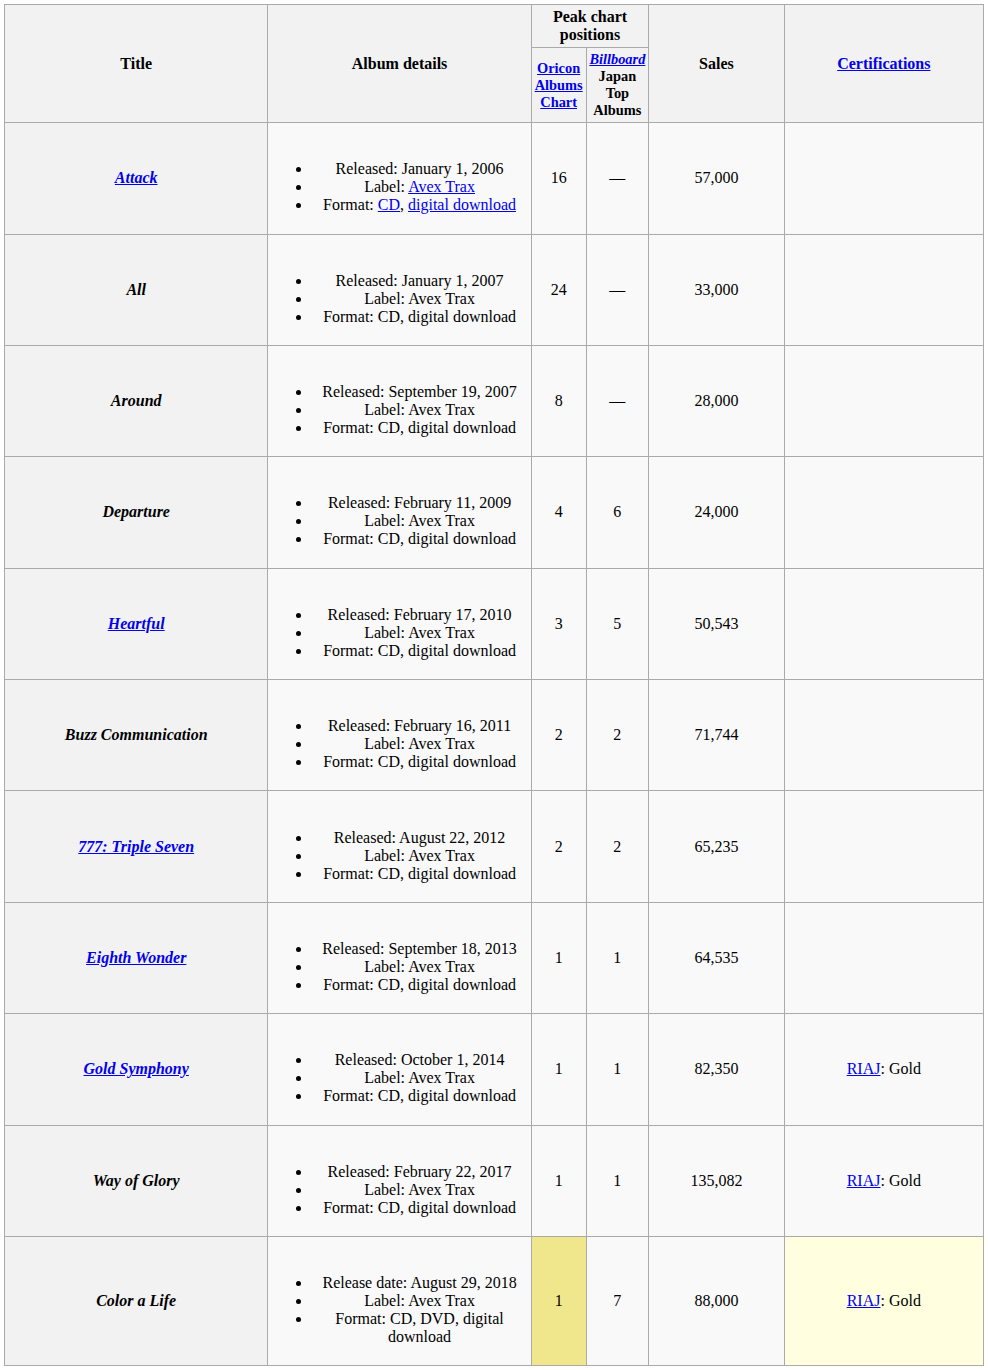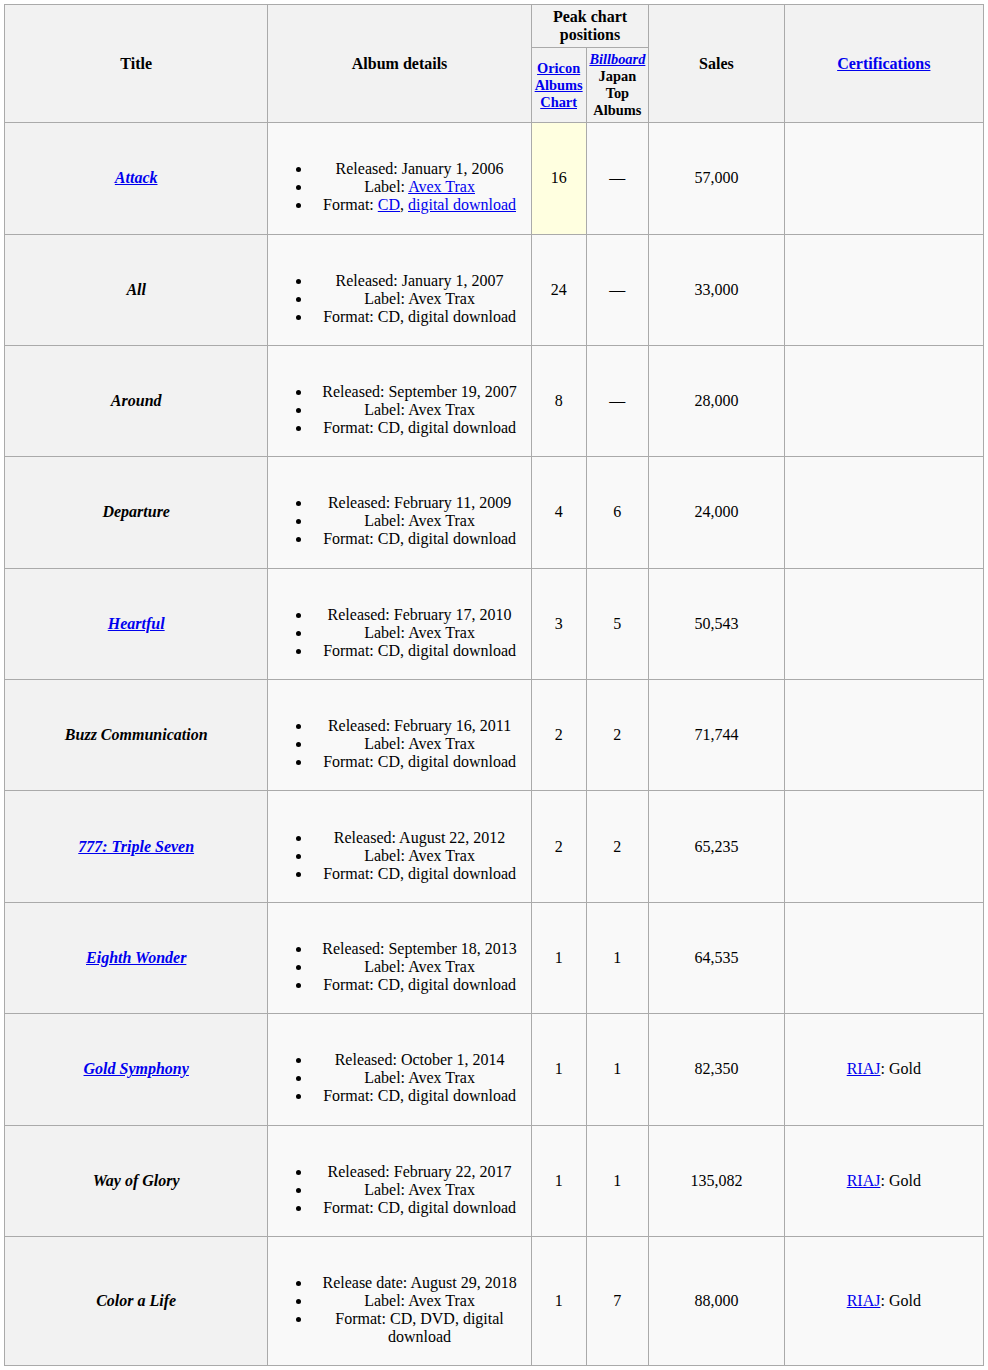(559, 178) no background -> (559, 178) lightyellow background
(559, 1301) khaki background -> (559, 1301) no background
(884, 1301) lightyellow background -> (884, 1301) no background
